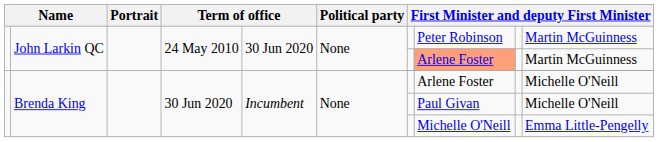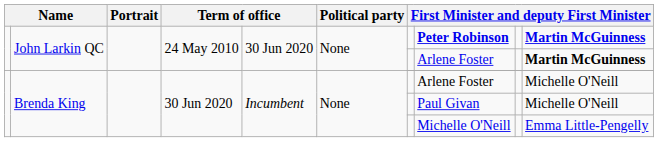(460, 37) normal -> (463, 37) bold
(581, 37) normal -> (585, 37) bold
(455, 59) lightsalmon background -> (455, 59) no background
(581, 59) normal -> (585, 59) bold
